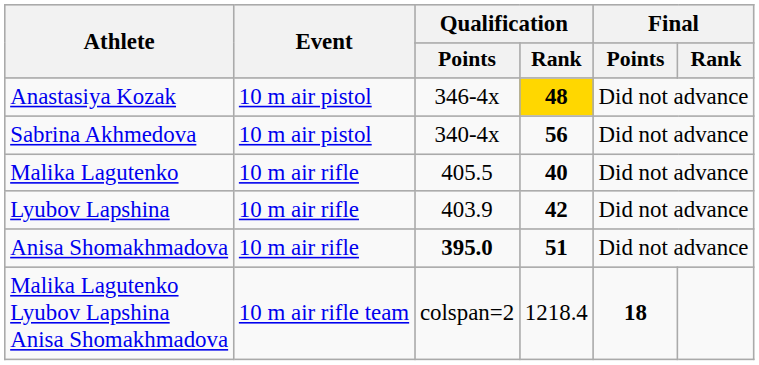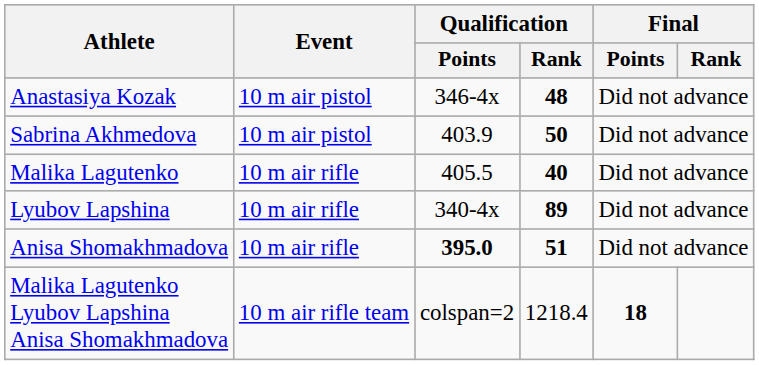(556, 97) gold background -> (556, 97) no background
(467, 135) 340-4x -> (467, 135) 403.9
(556, 135) 56 -> (556, 135) 50
(467, 210) 403.9 -> (467, 210) 340-4x
(556, 210) 42 -> (556, 210) 89
